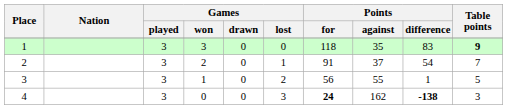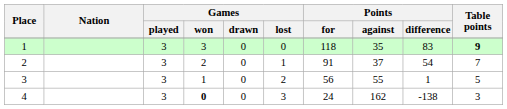(204, 96) normal -> (204, 96) bold
(328, 96) bold -> (328, 96) normal
(428, 96) bold -> (428, 96) normal
